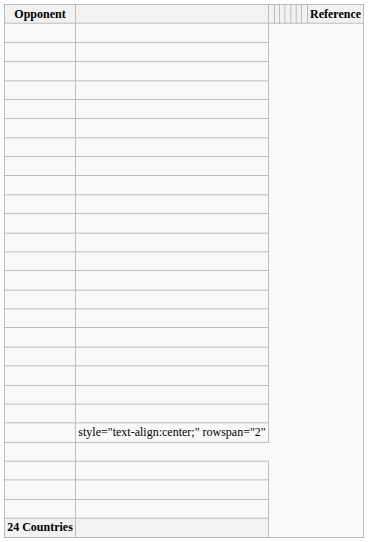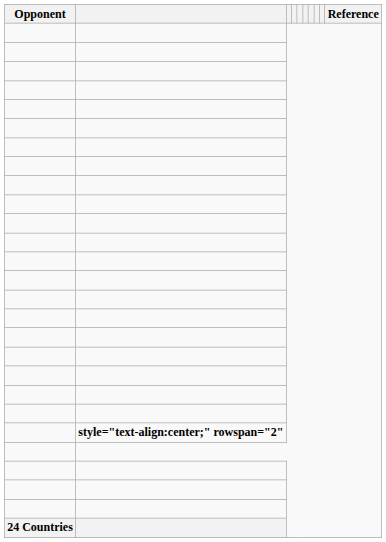(172, 432) normal -> (181, 432) bold
